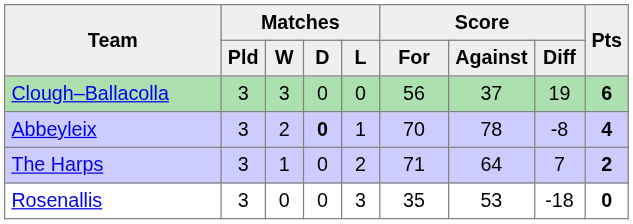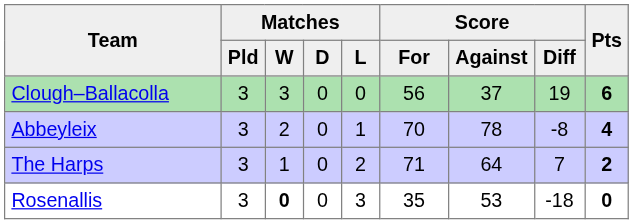(322, 129) bold -> (322, 129) normal
(284, 200) normal -> (284, 200) bold
